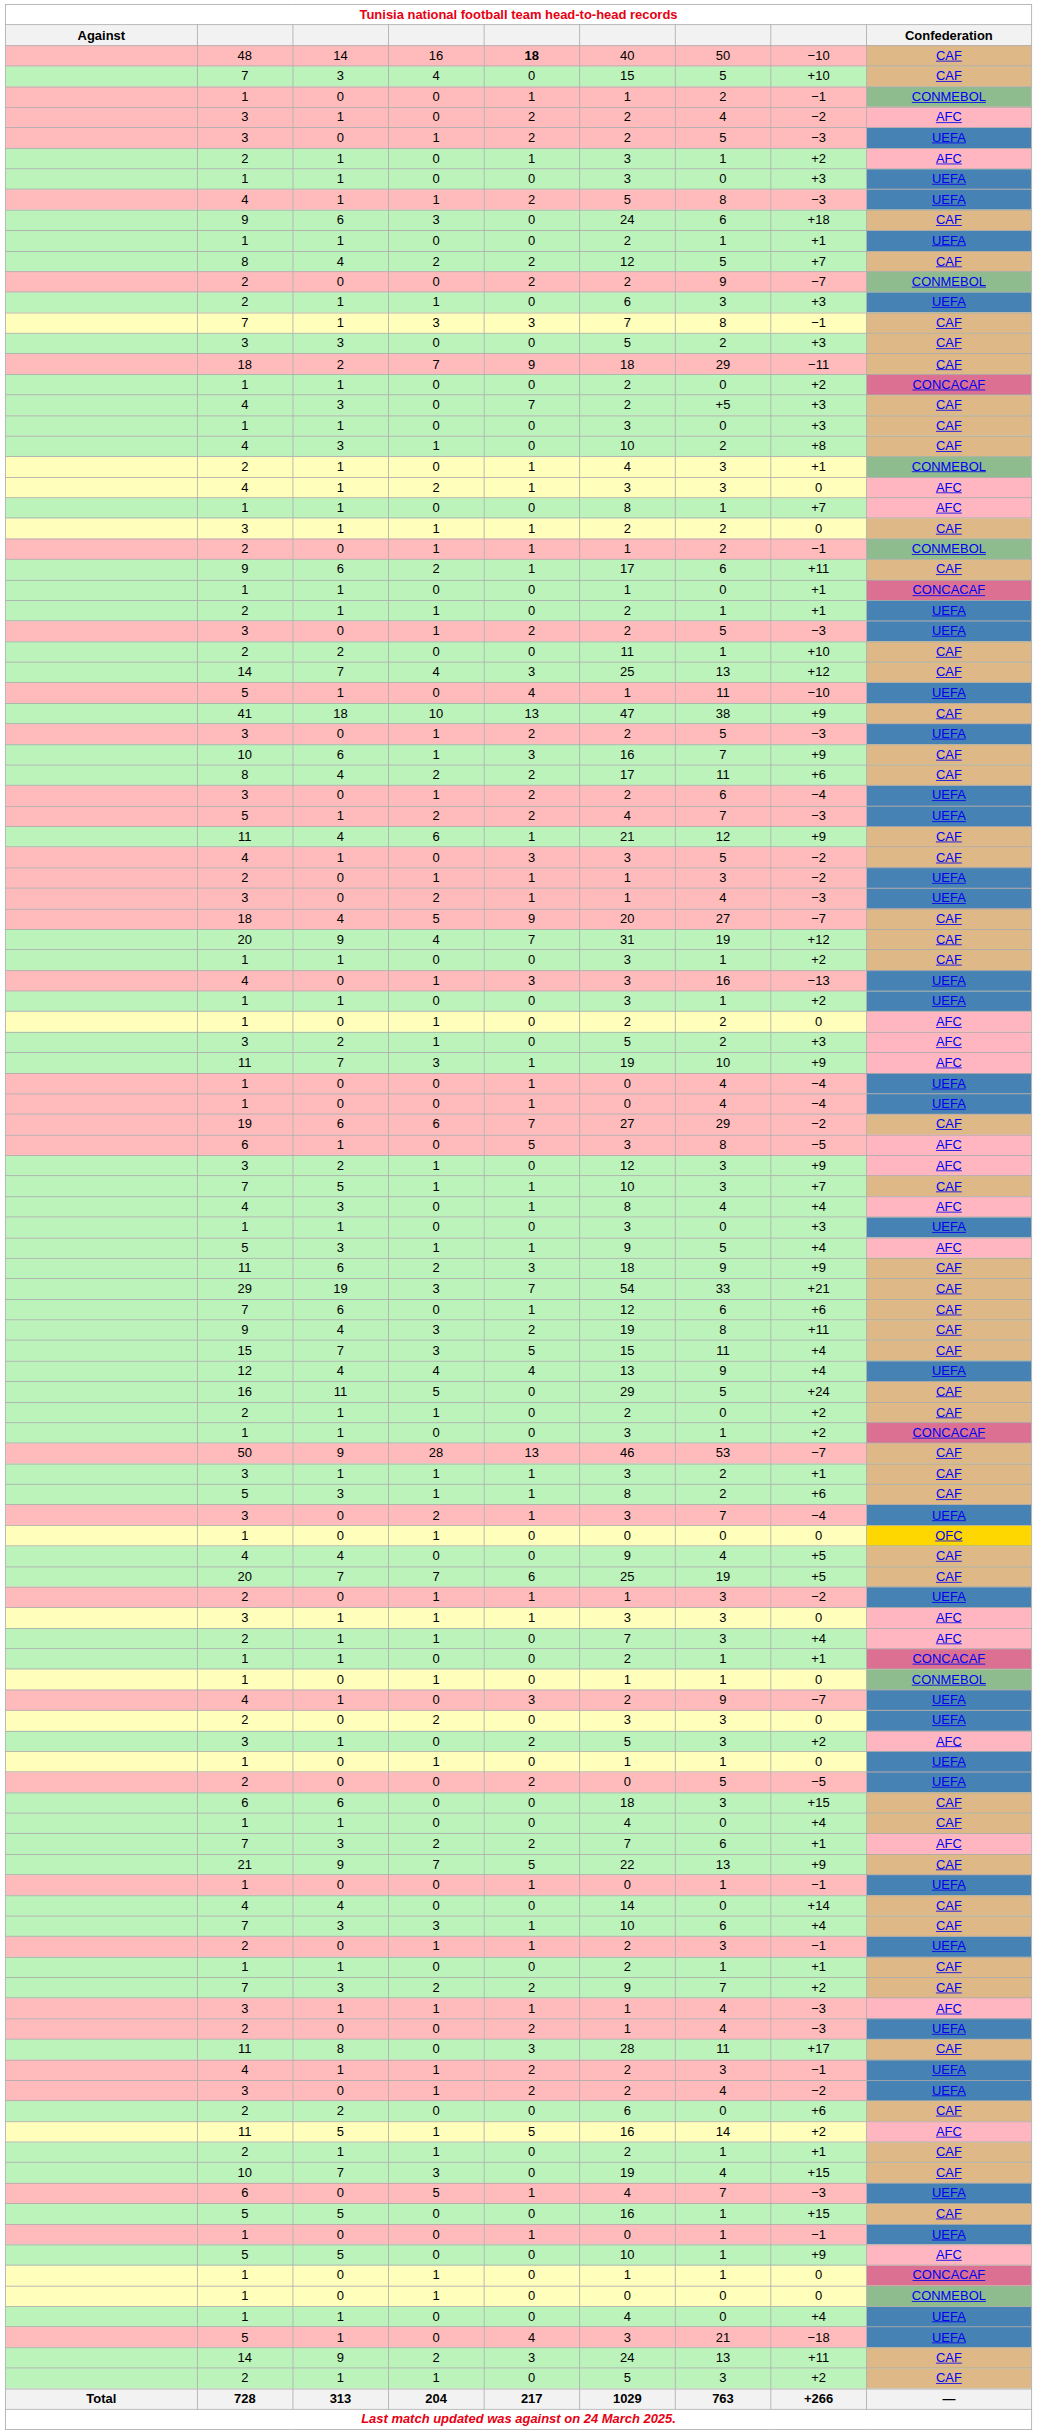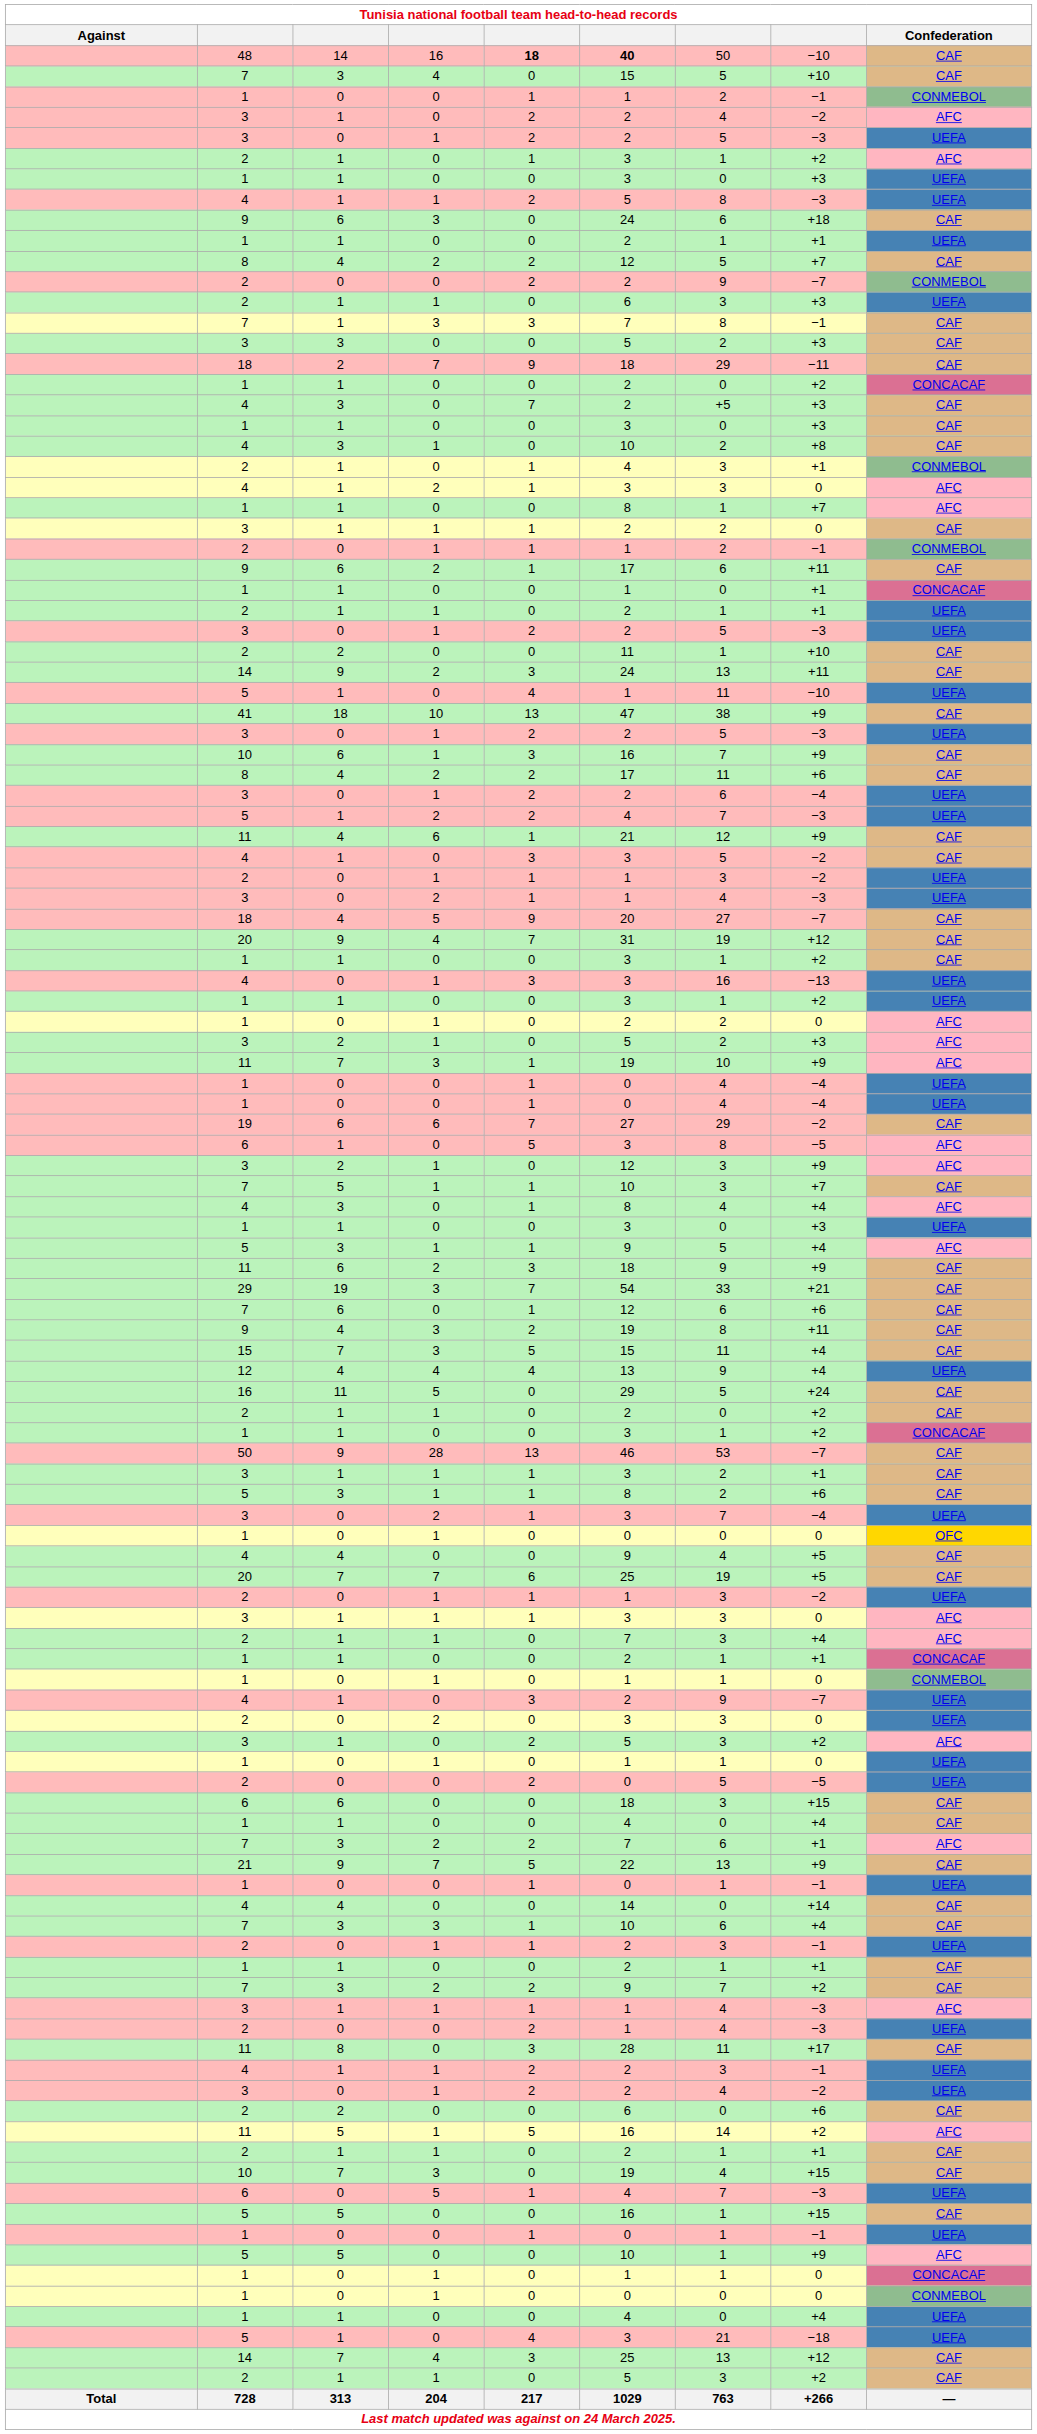(627, 55) normal -> (627, 55) bold
rows swapped: (245, 672) <-> (245, 2357)
